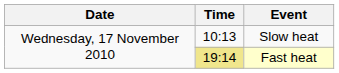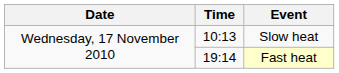(220, 57) khaki background -> (220, 57) no background
